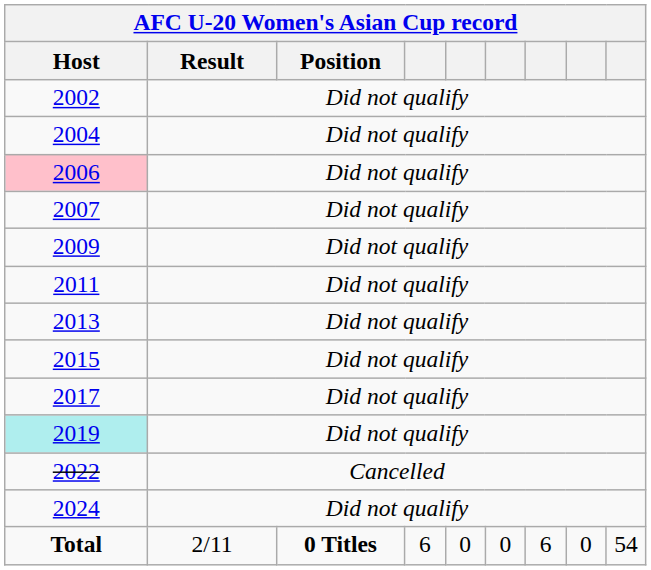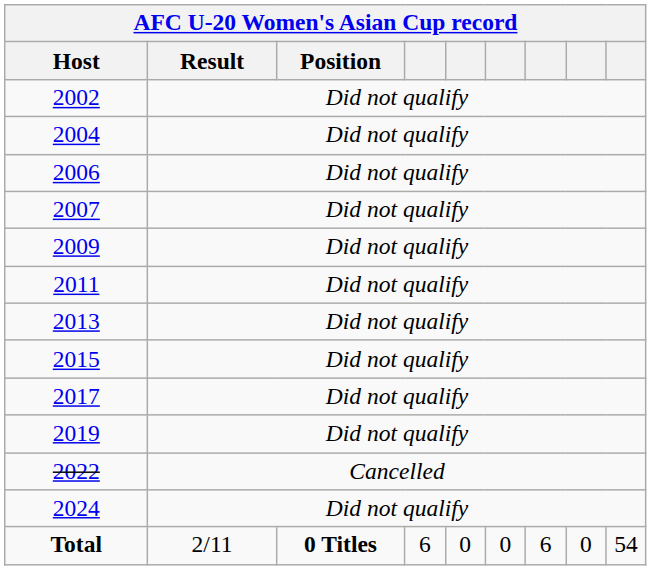(76, 172) pink background -> (76, 172) no background
(76, 433) paleturquoise background -> (76, 433) no background
